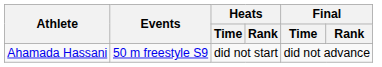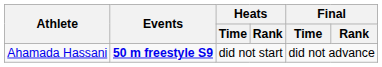(161, 53) normal -> (163, 53) bold
